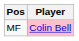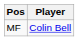(50, 28) pink background -> (50, 28) no background
